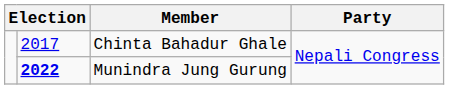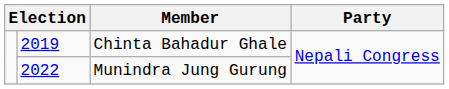(40, 44) 2017 -> (40, 44) 2019
(40, 70) bold -> (40, 70) normal
